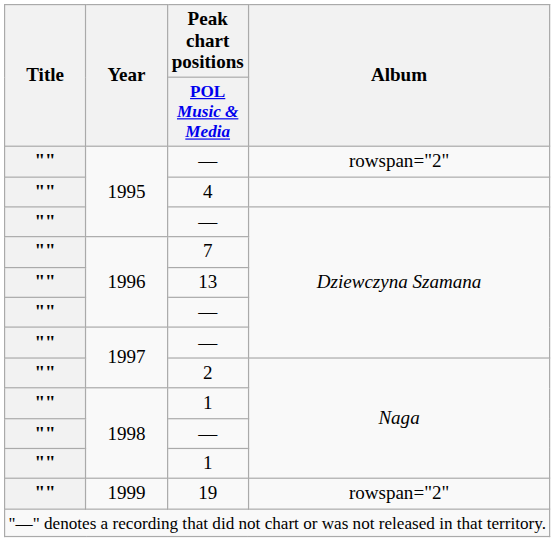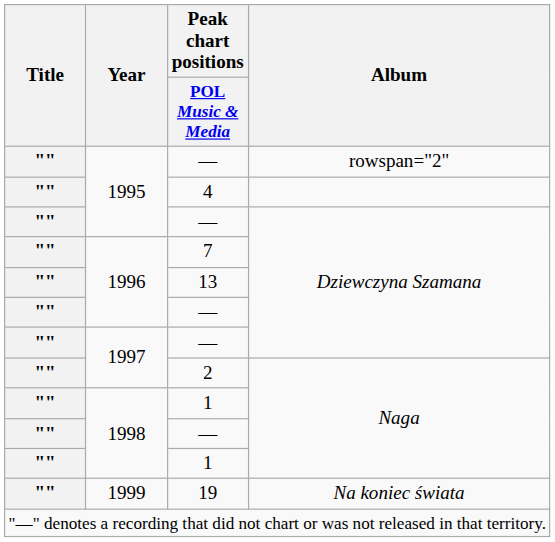(399, 493) rowspan="2" -> (399, 493) Na koniec świata
